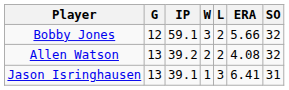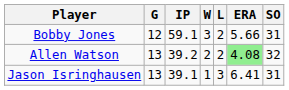(273, 35) 32 -> (273, 35) 31
(245, 55) no background -> (245, 55) lightgreen background
